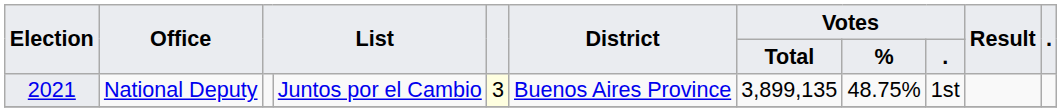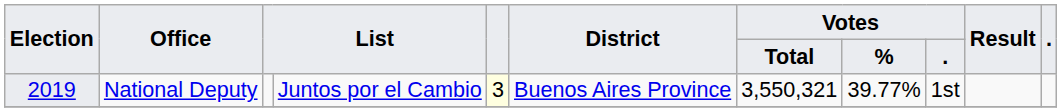(52, 90) 2021 -> (52, 90) 2019
(789, 90) 3,899,135 -> (789, 90) 3,550,321
(884, 90) 48.75% -> (884, 90) 39.77%
